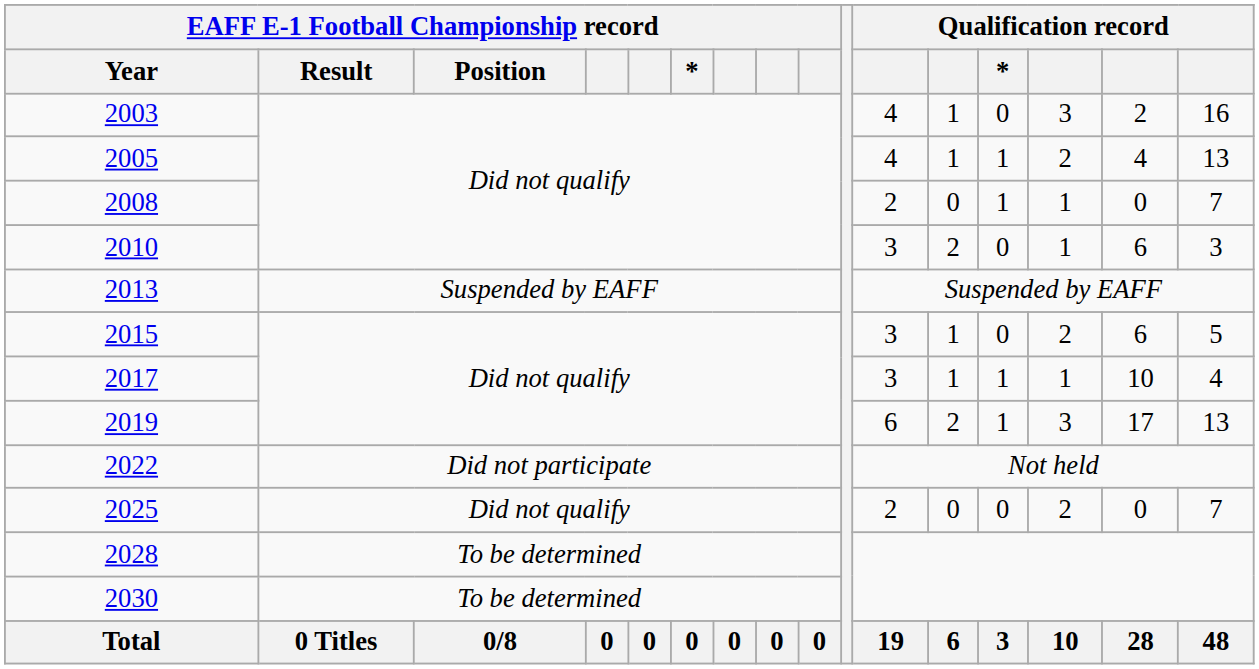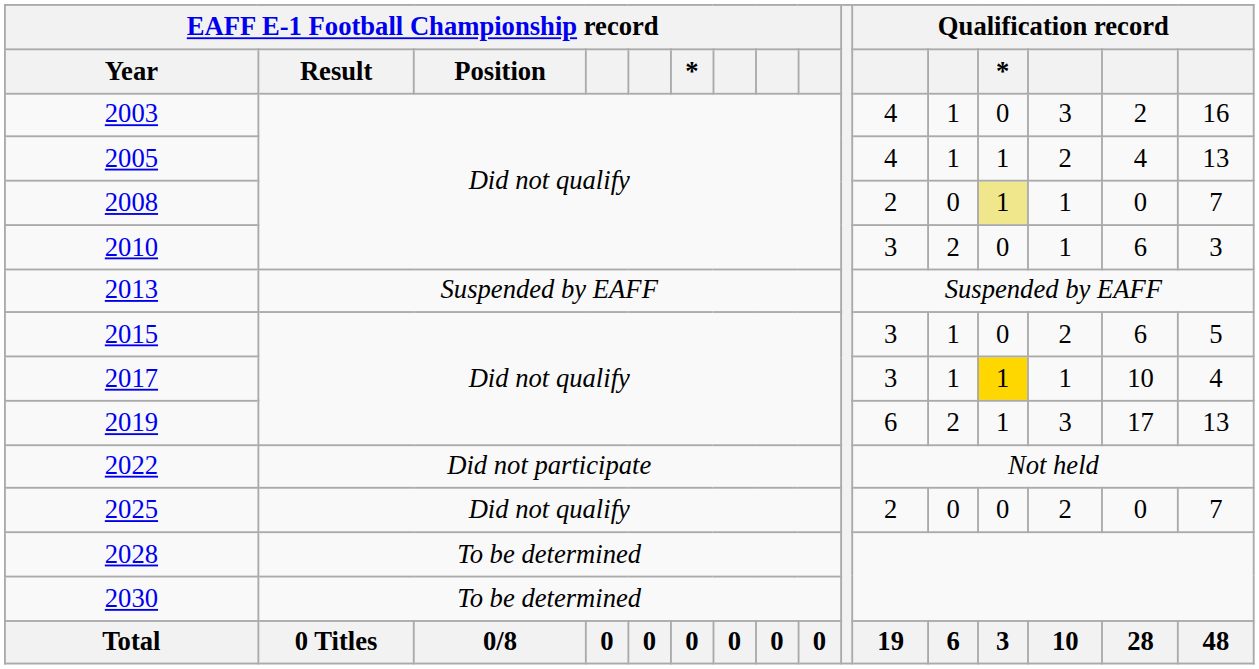(1003, 202) no background -> (1003, 202) khaki background
(1003, 378) no background -> (1003, 378) gold background
